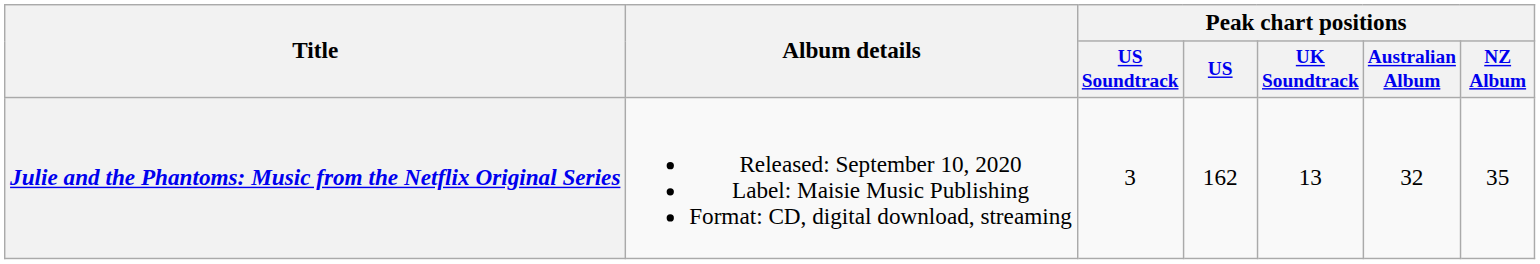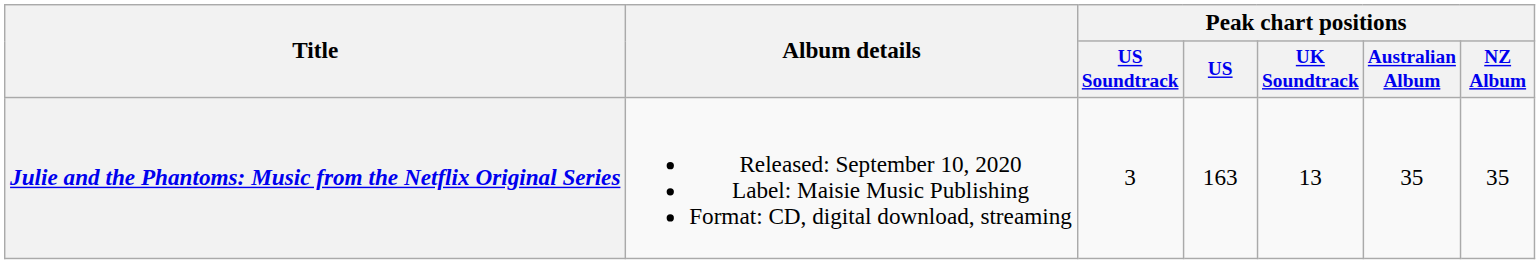(1220, 177) 162 -> (1220, 177) 163
(1412, 177) 32 -> (1412, 177) 35
